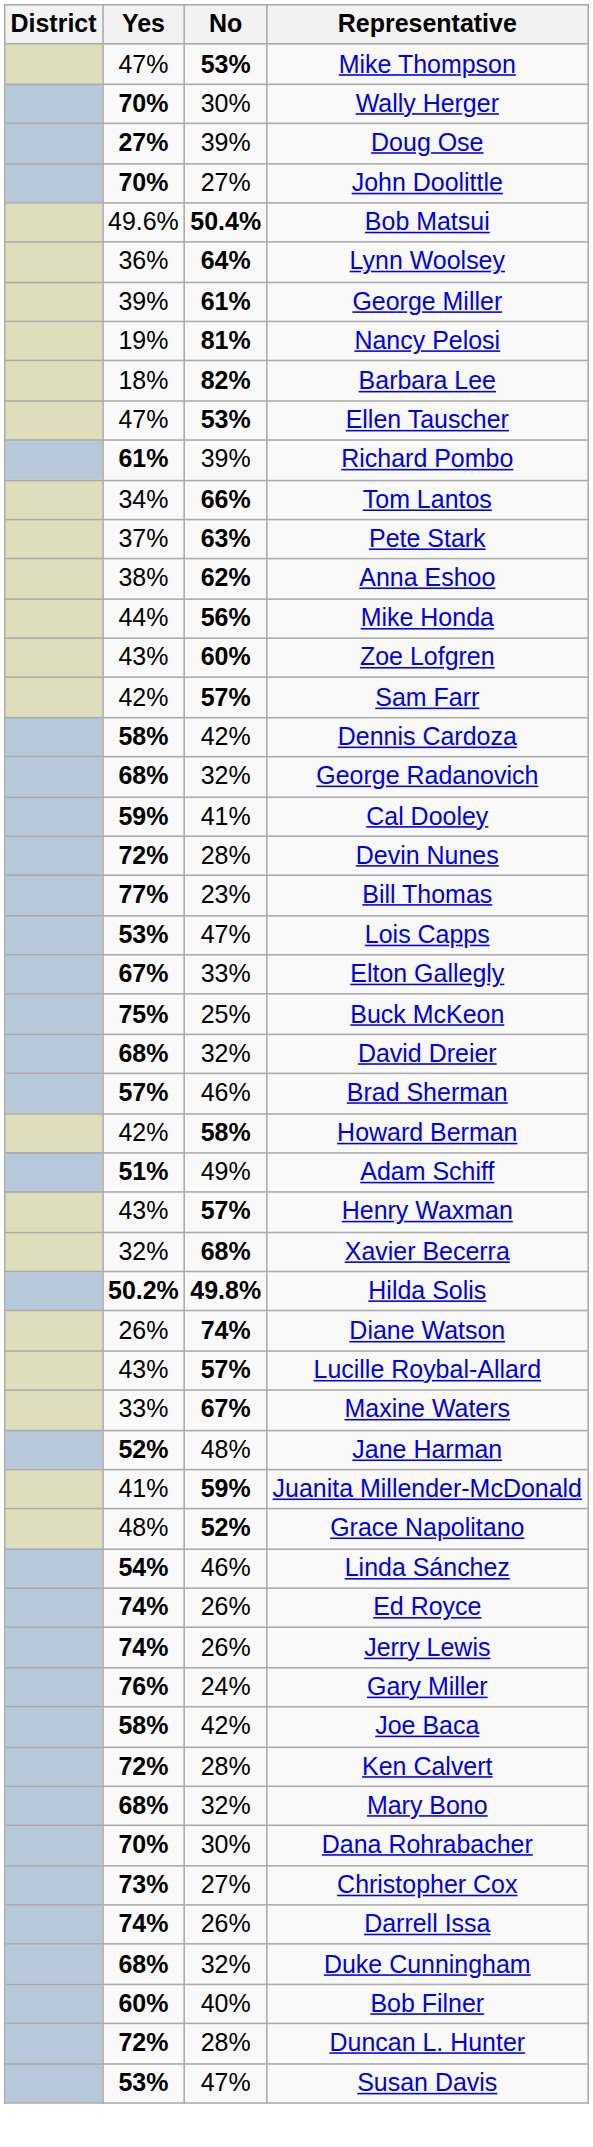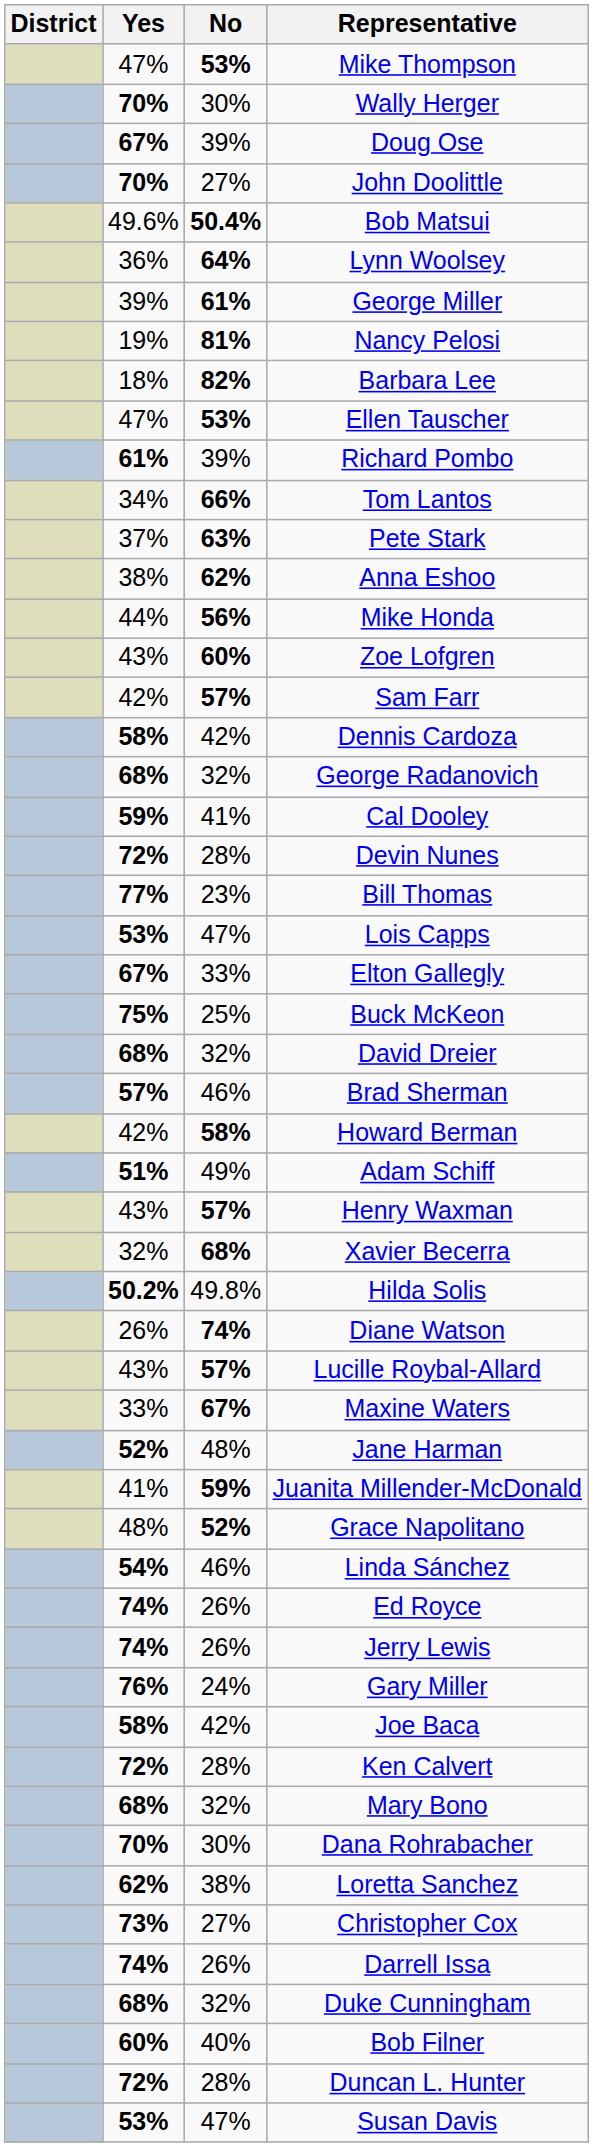(143, 143) 27% -> (143, 143) 67%
(226, 1291) bold -> (226, 1291) normal
+ row: (427, 1884)
